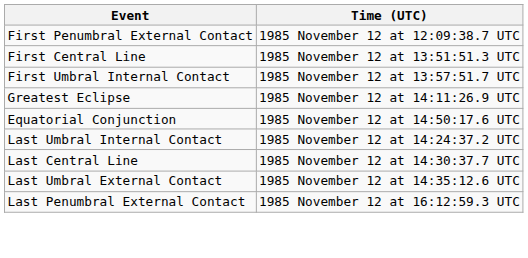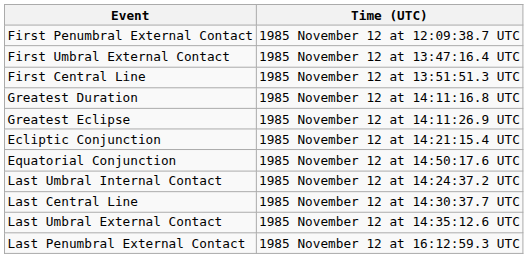+ row: (119, 56)
- row: (119, 77)
+ row: (73, 98)
+ row: (84, 139)
